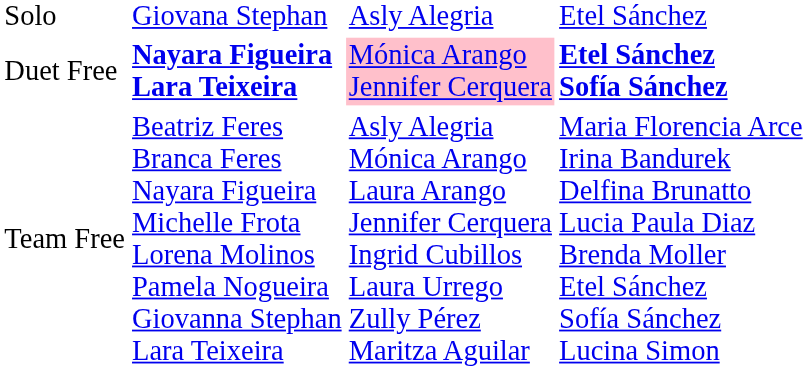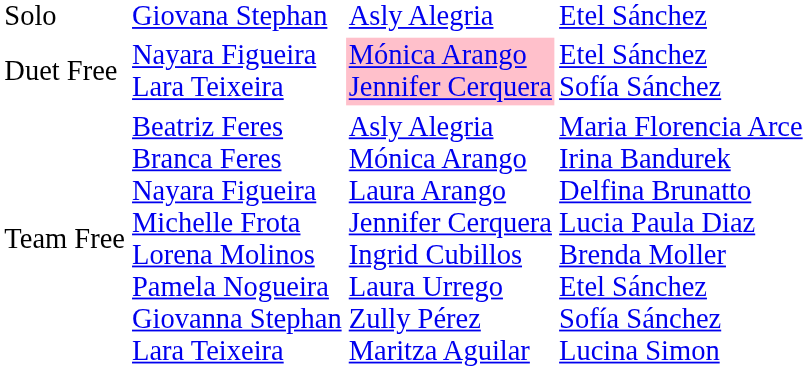(232, 71) bold -> (224, 71) normal
(643, 71) bold -> (640, 71) normal
